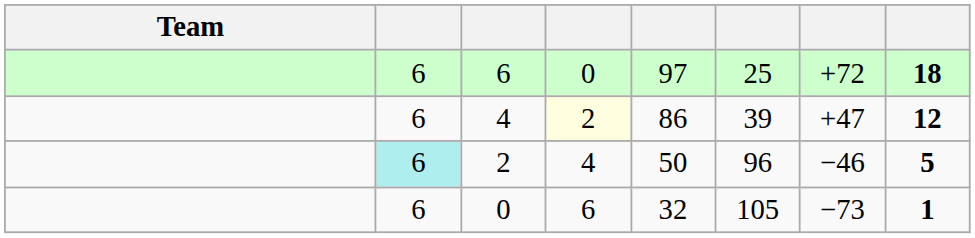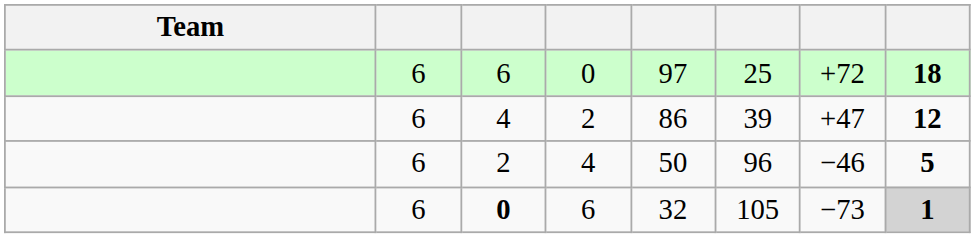(588, 118) lightyellow background -> (588, 118) no background
(418, 163) paleturquoise background -> (418, 163) no background
(503, 208) normal -> (503, 208) bold
(927, 208) no background -> (927, 208) lightgrey background
